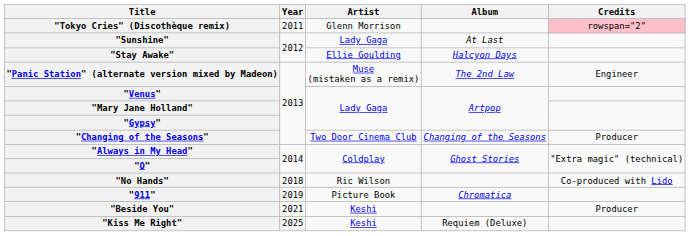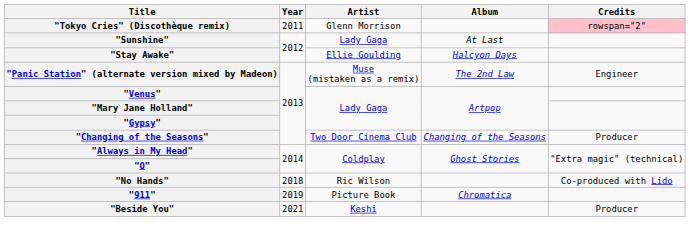- row: (142, 223)
